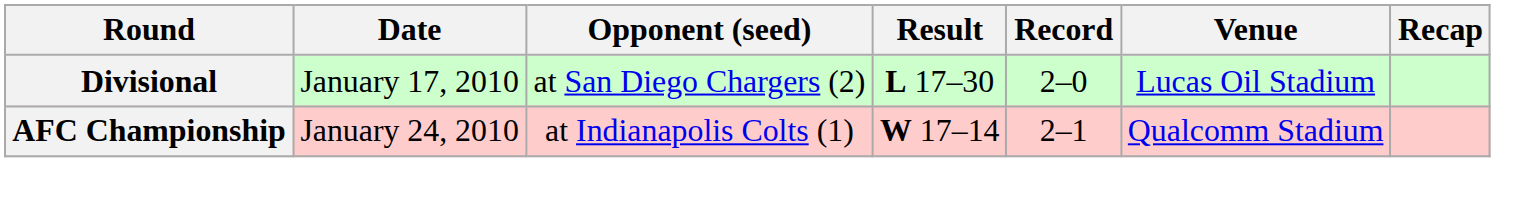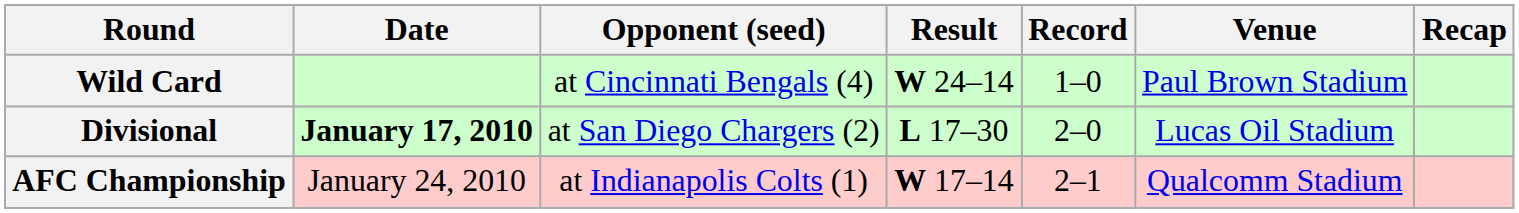+ row: (149, 80)
(410, 80) normal -> (417, 130) bold
